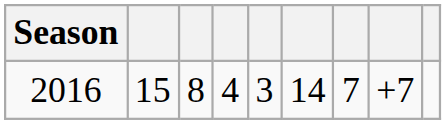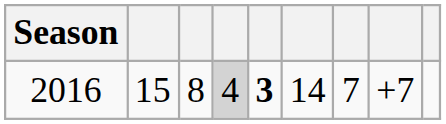(230, 89) no background -> (230, 89) lightgrey background
(264, 89) normal -> (264, 89) bold
